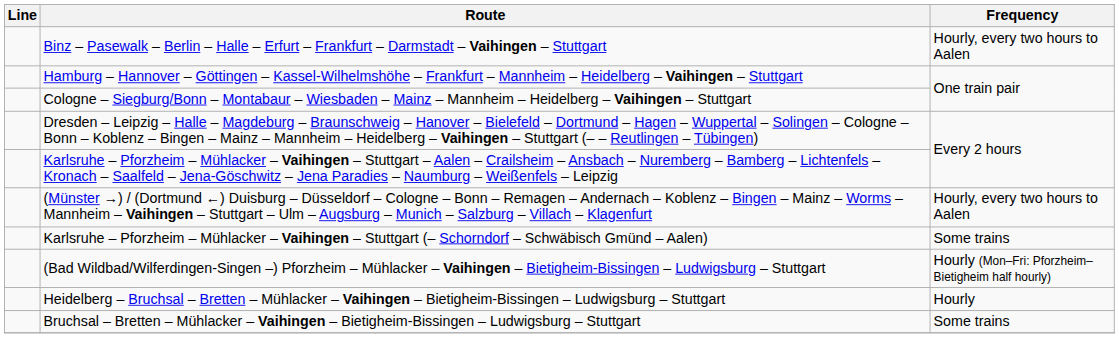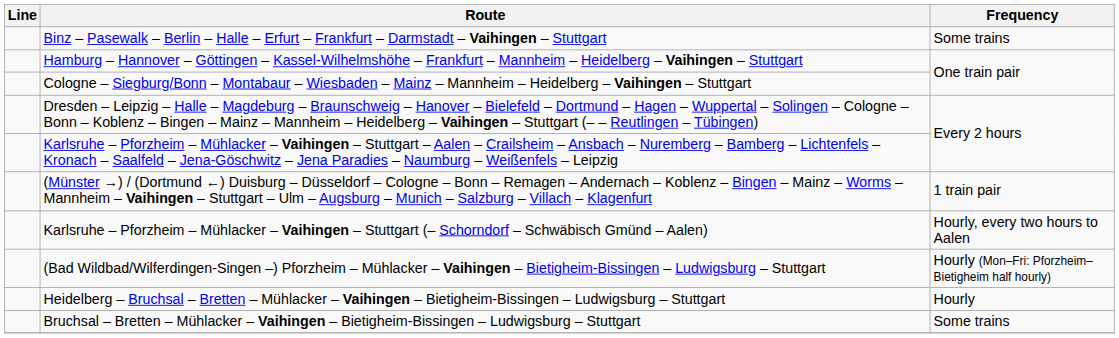(1016, 46) Hourly, every two hours to Aalen -> (972, 38) Some trains
(1016, 207) Hourly, every two hours to Aalen -> (967, 191) 1 train pair
(972, 237) Some trains -> (1016, 229) Hourly, every two hours to Aalen
